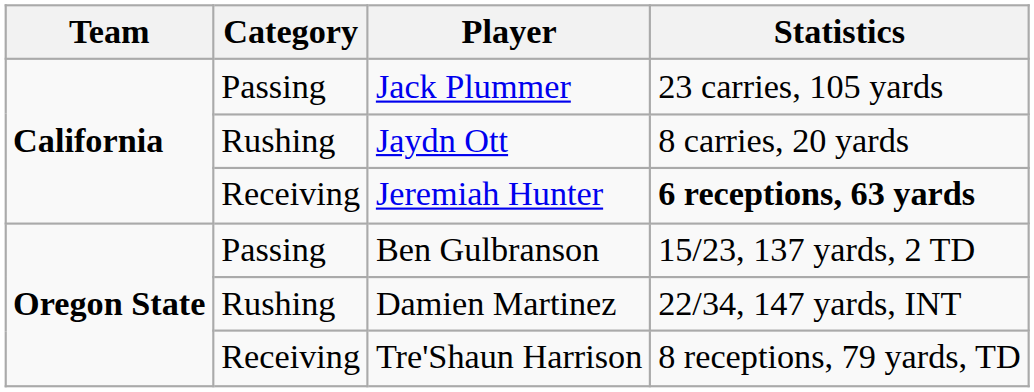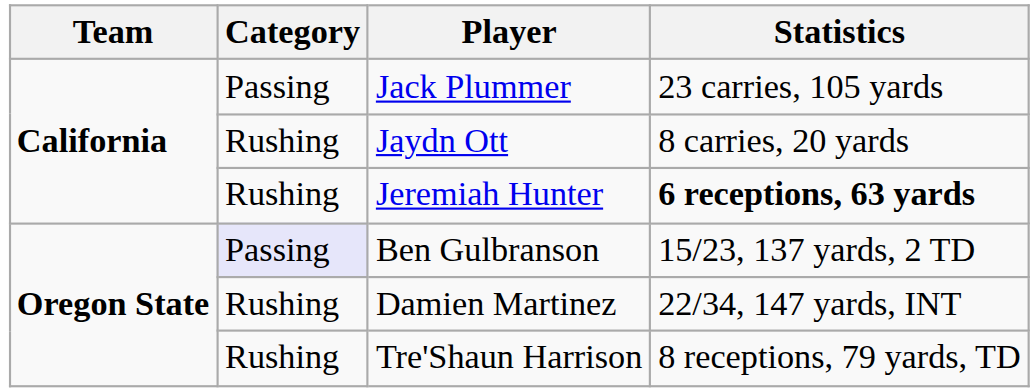(291, 194) Receiving -> (282, 194) Rushing
(274, 249) no background -> (277, 249) lavender background
(291, 357) Receiving -> (282, 357) Rushing
